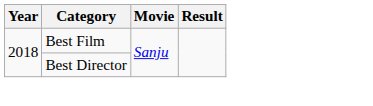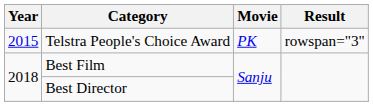+ row: (138, 40)
